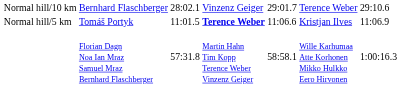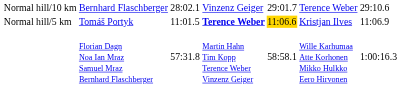(282, 21) no background -> (282, 21) gold background
